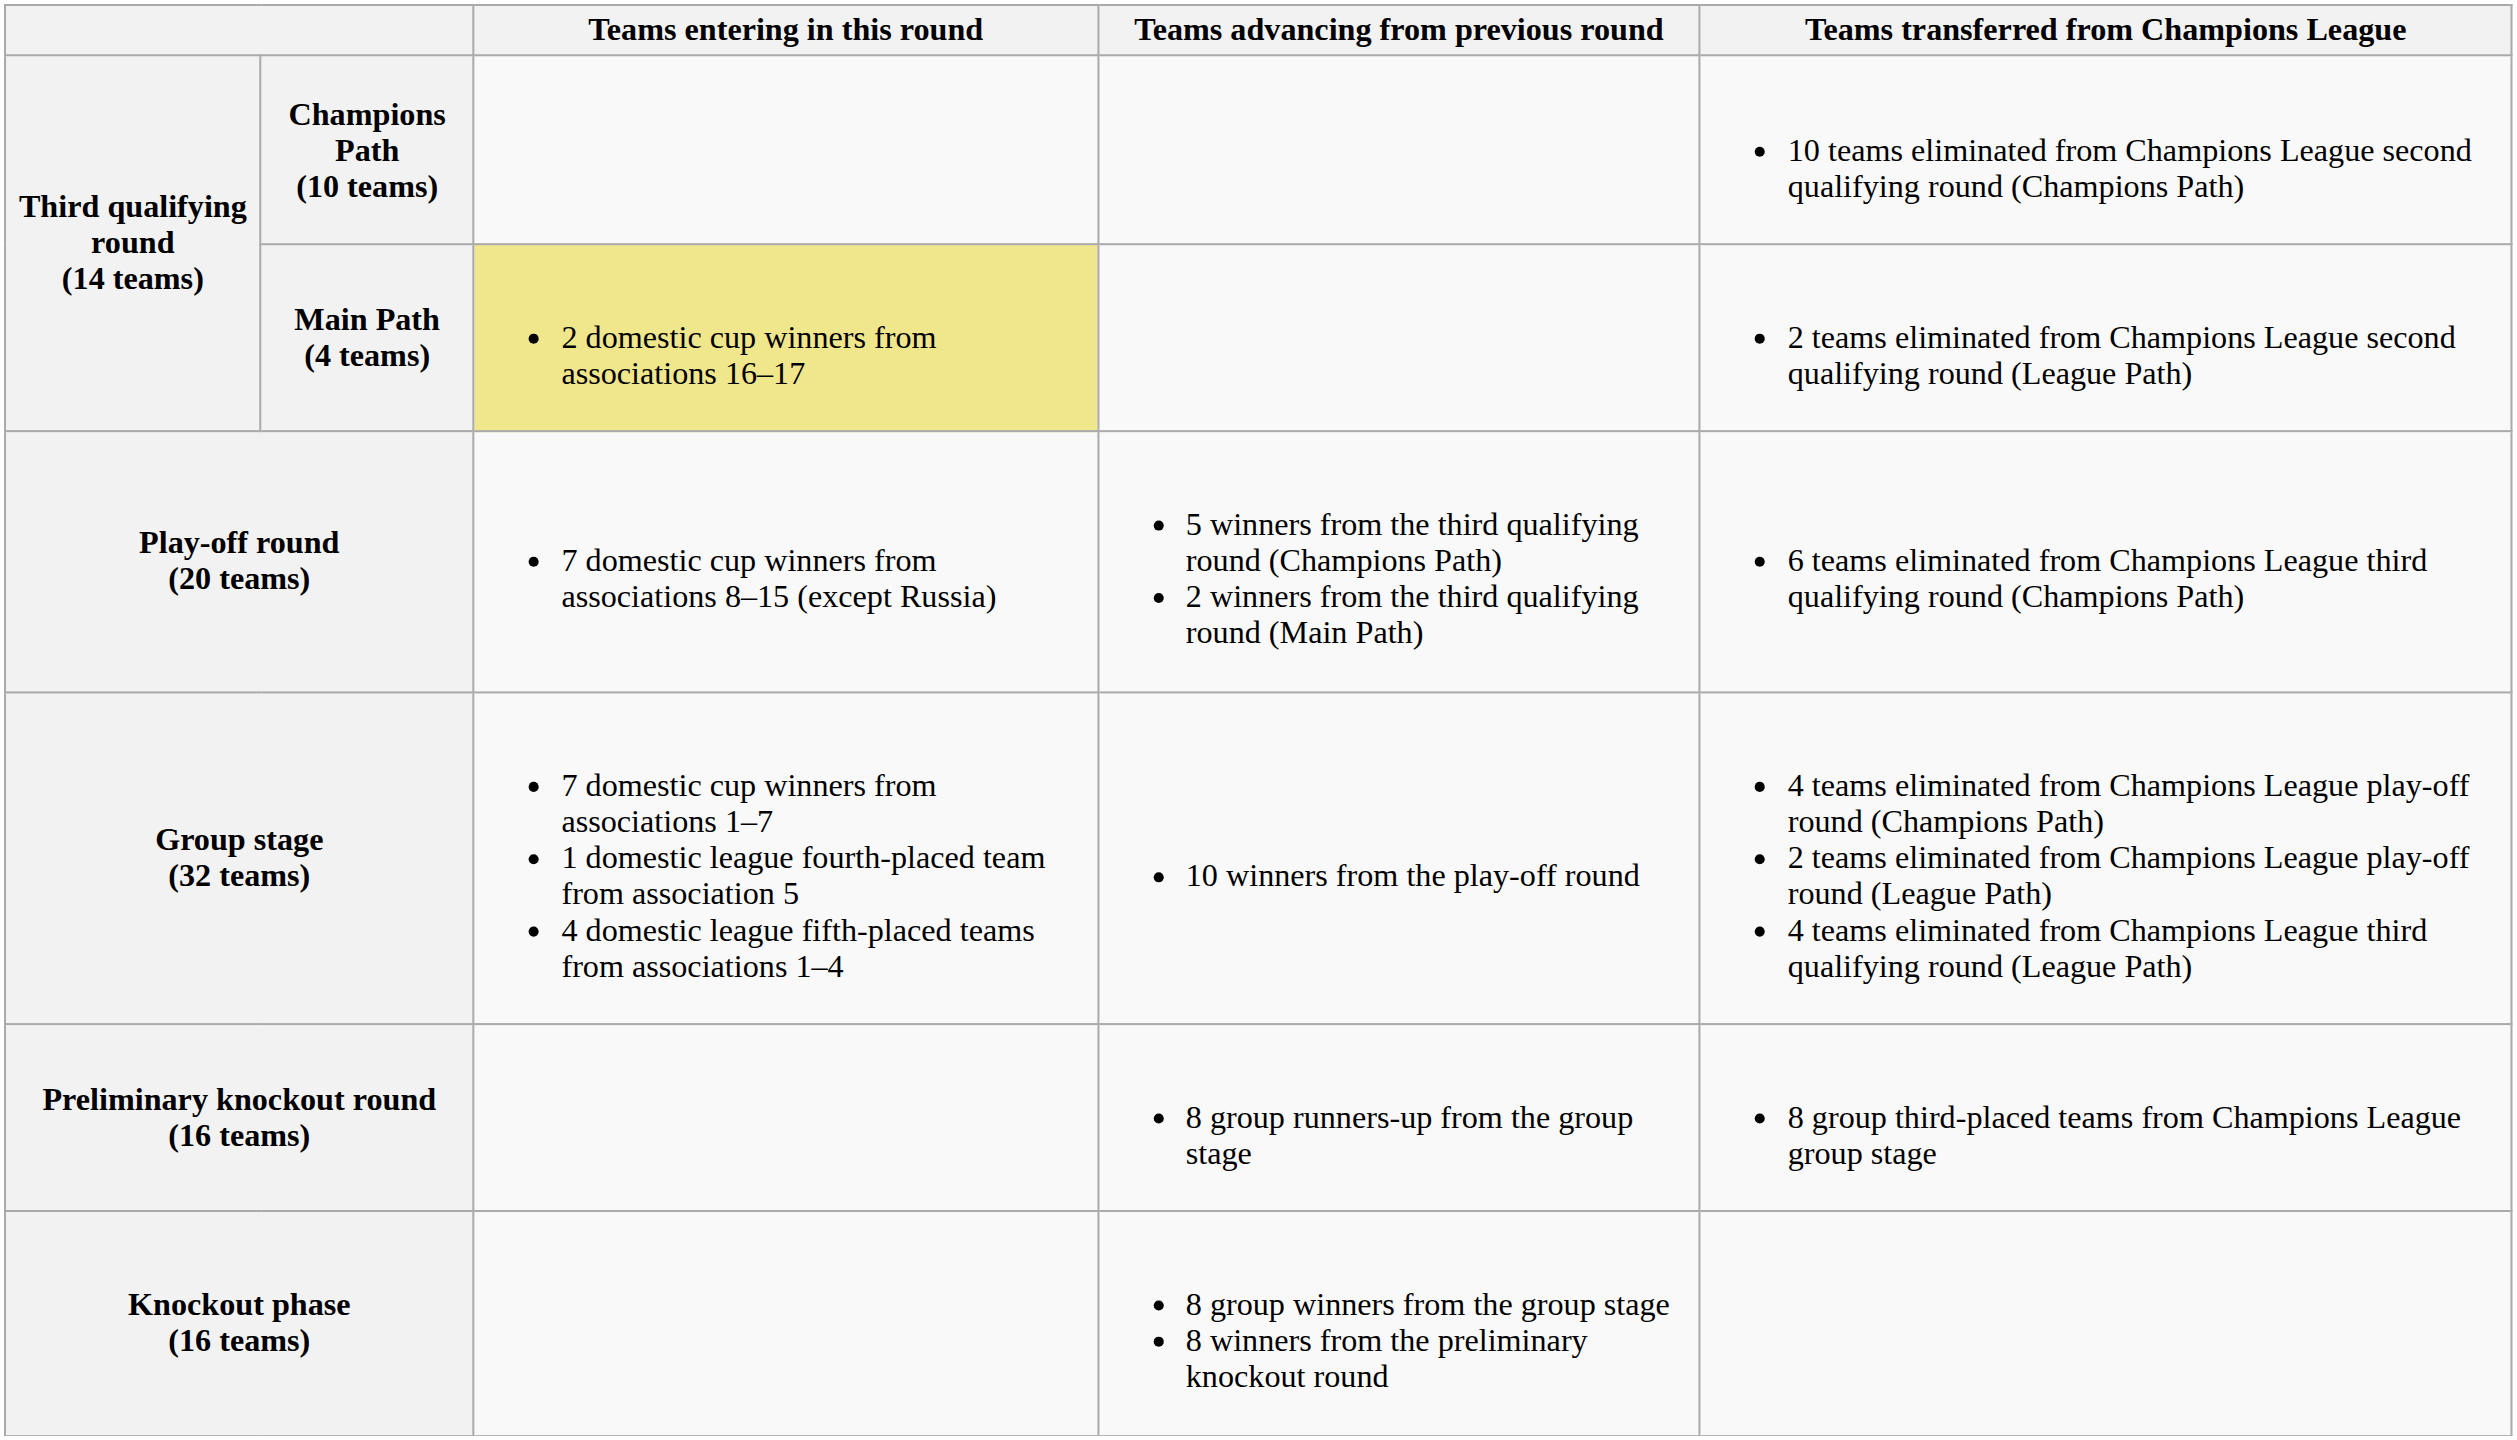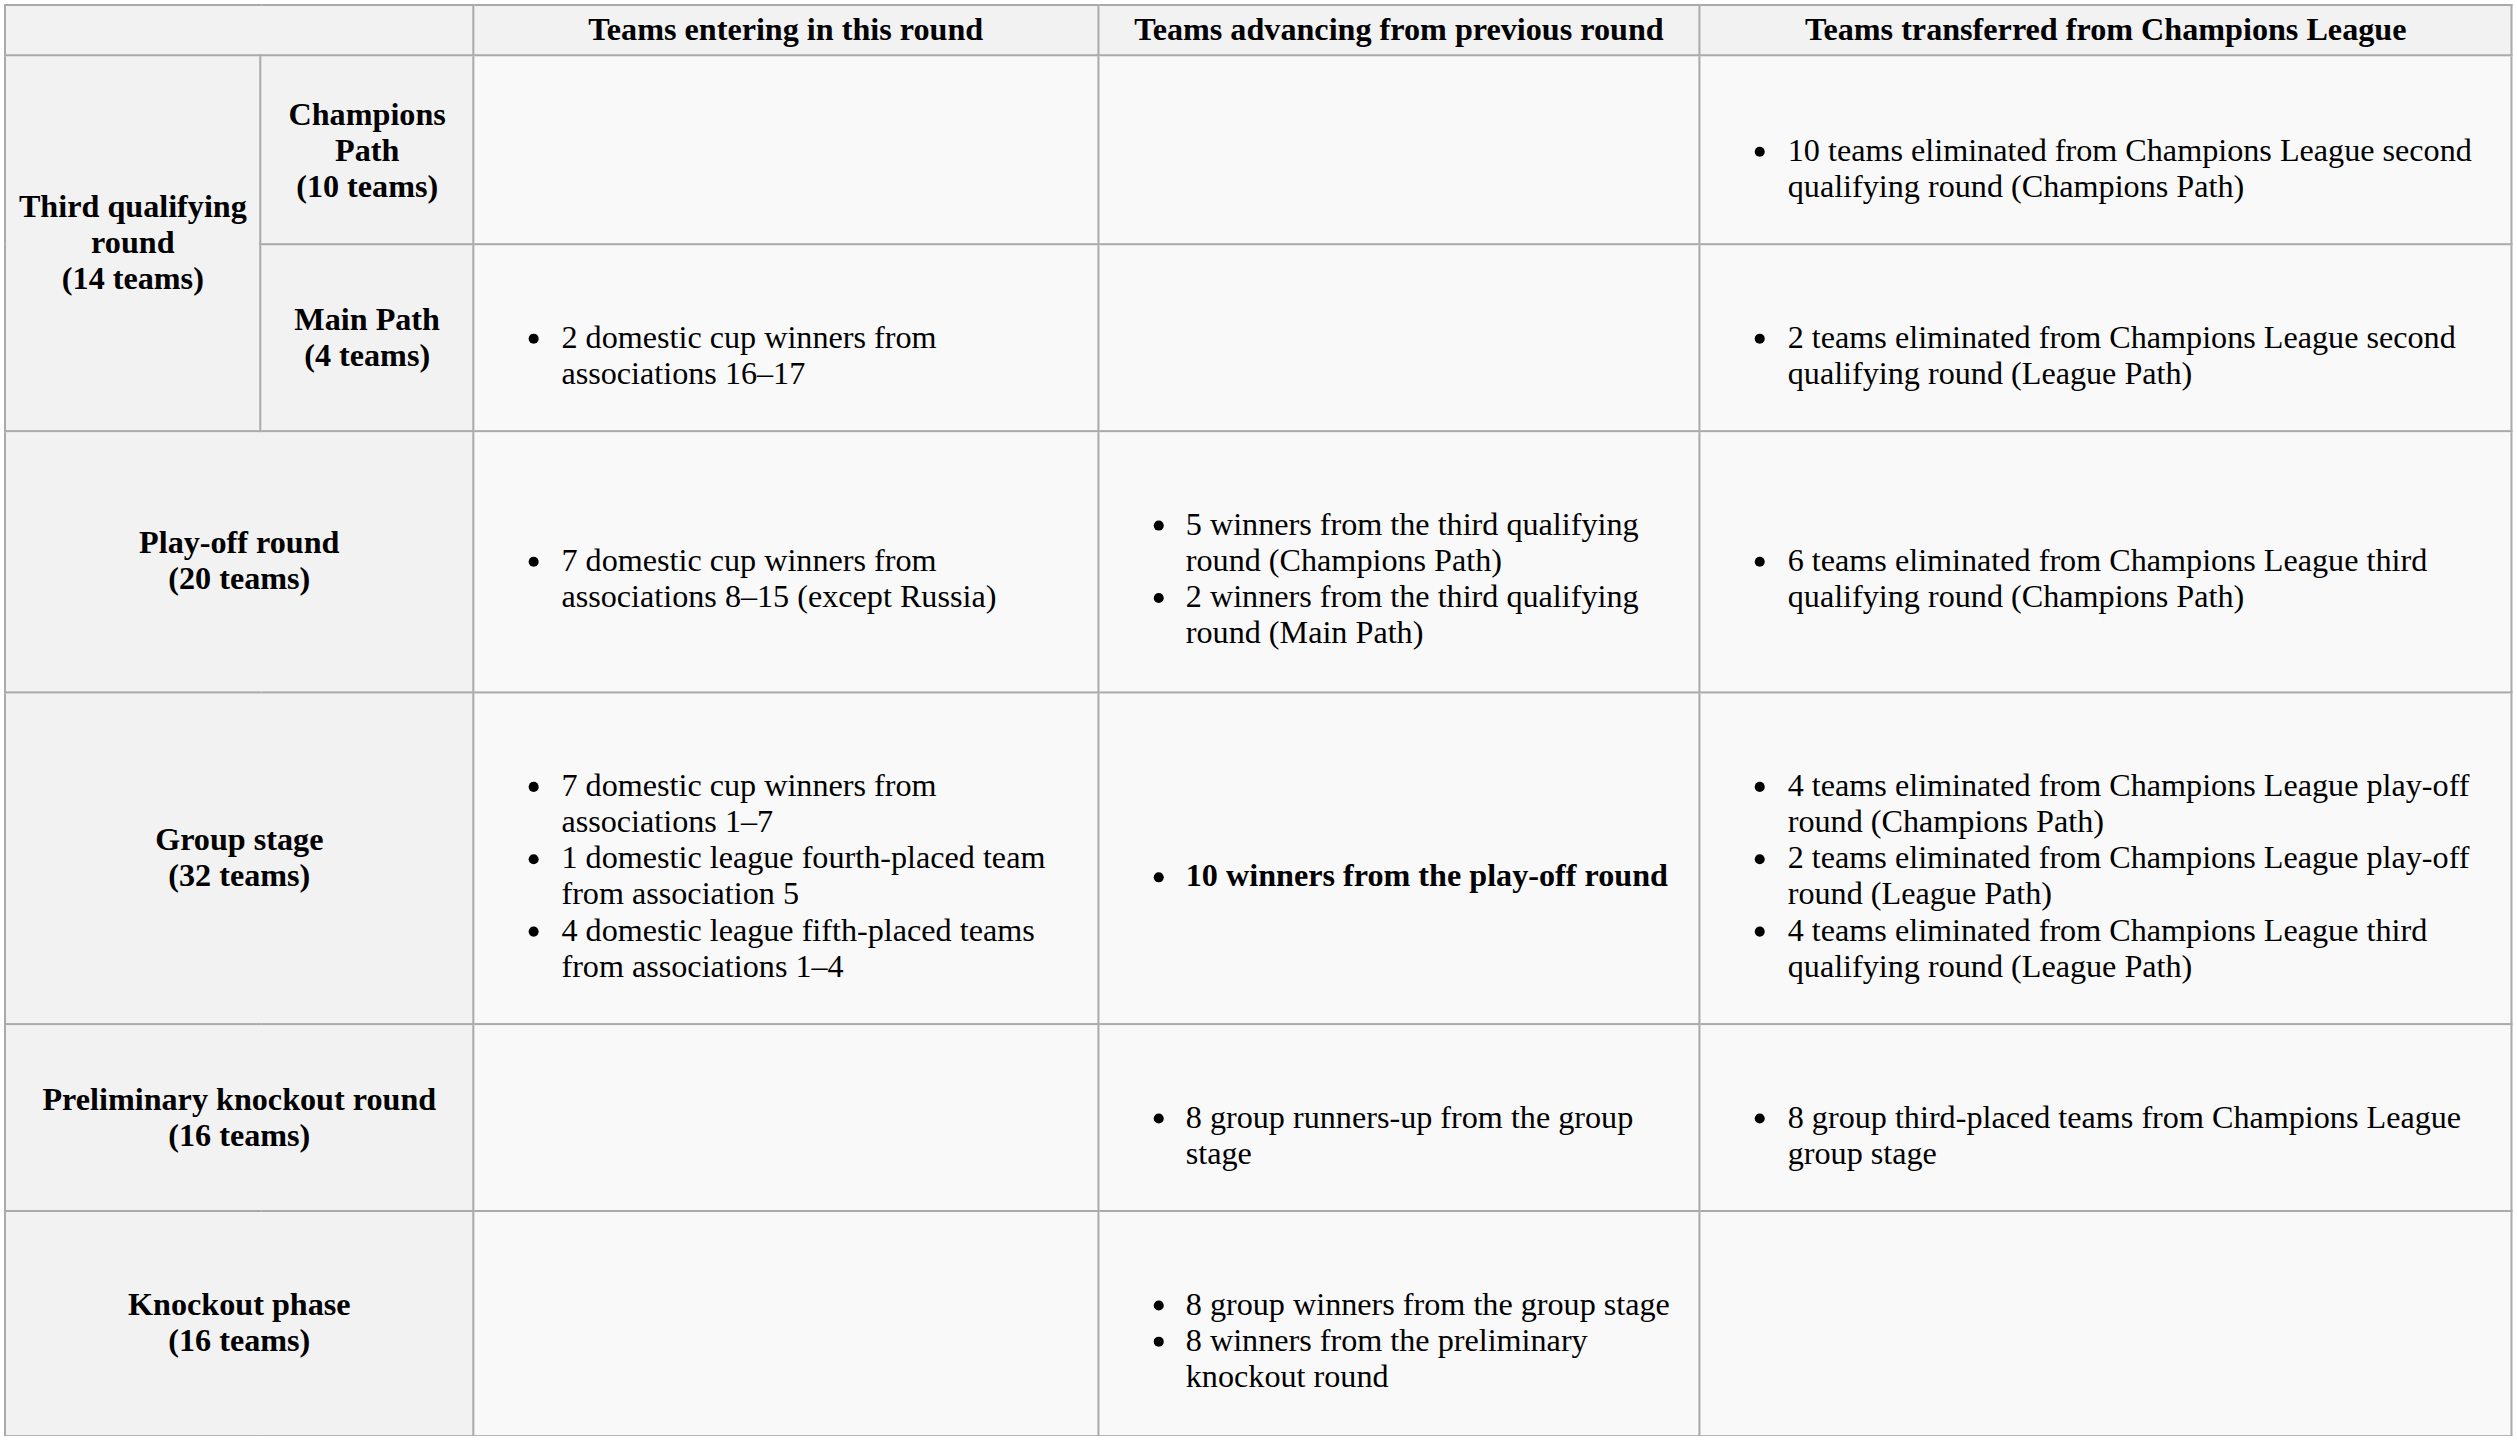(786, 356) khaki background -> (786, 356) no background
(1399, 876) normal -> (1399, 876) bold
